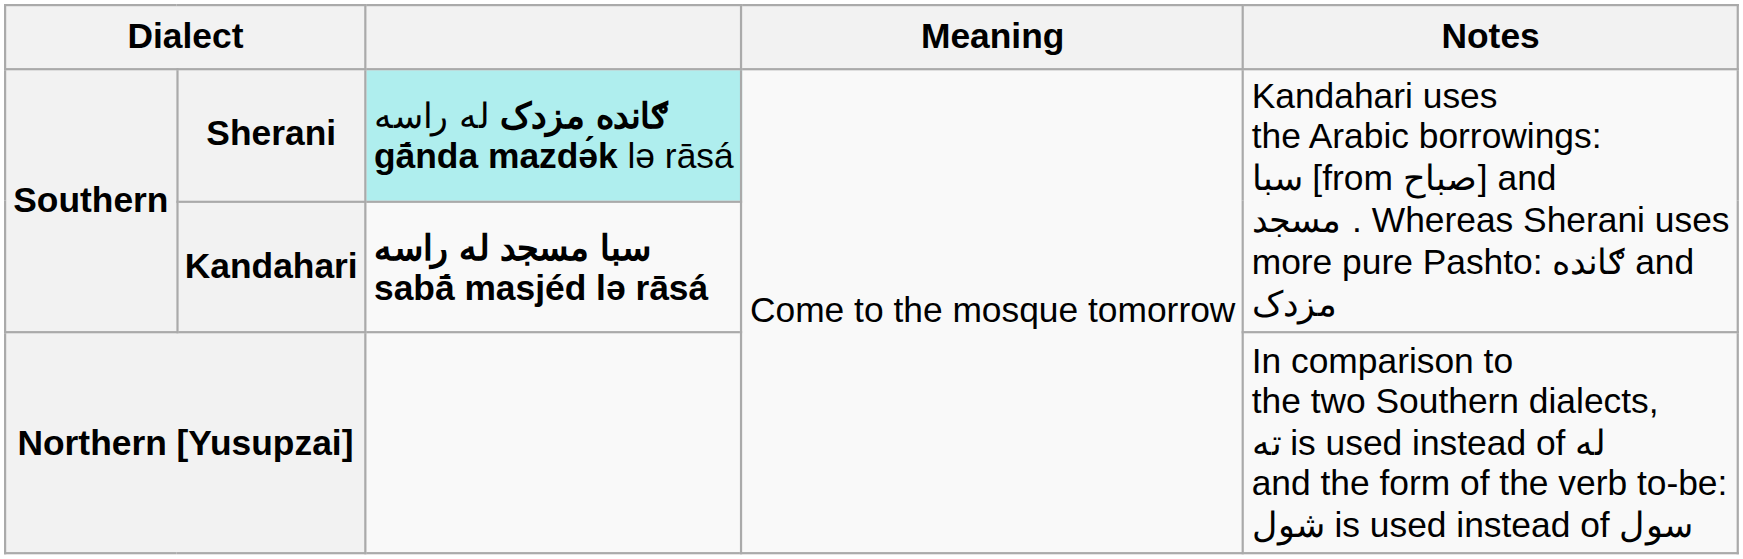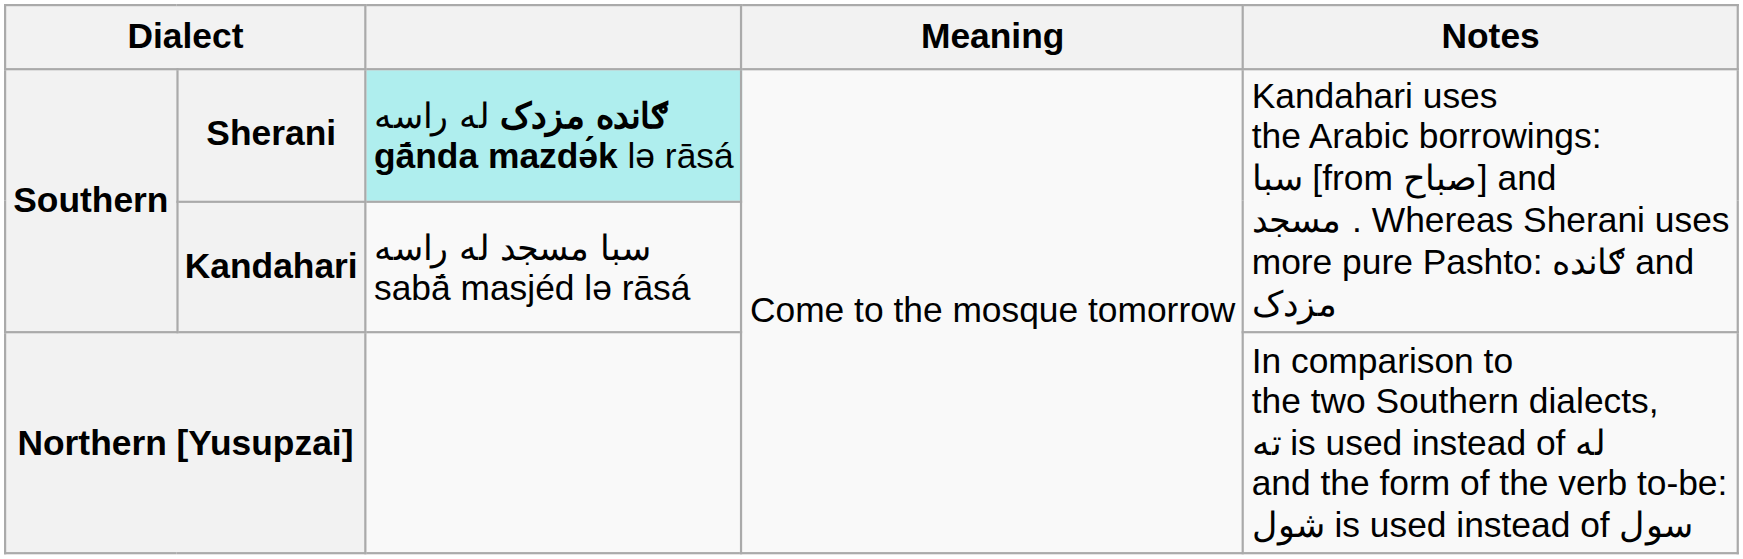(541, 267) bold -> (532, 267) normal
